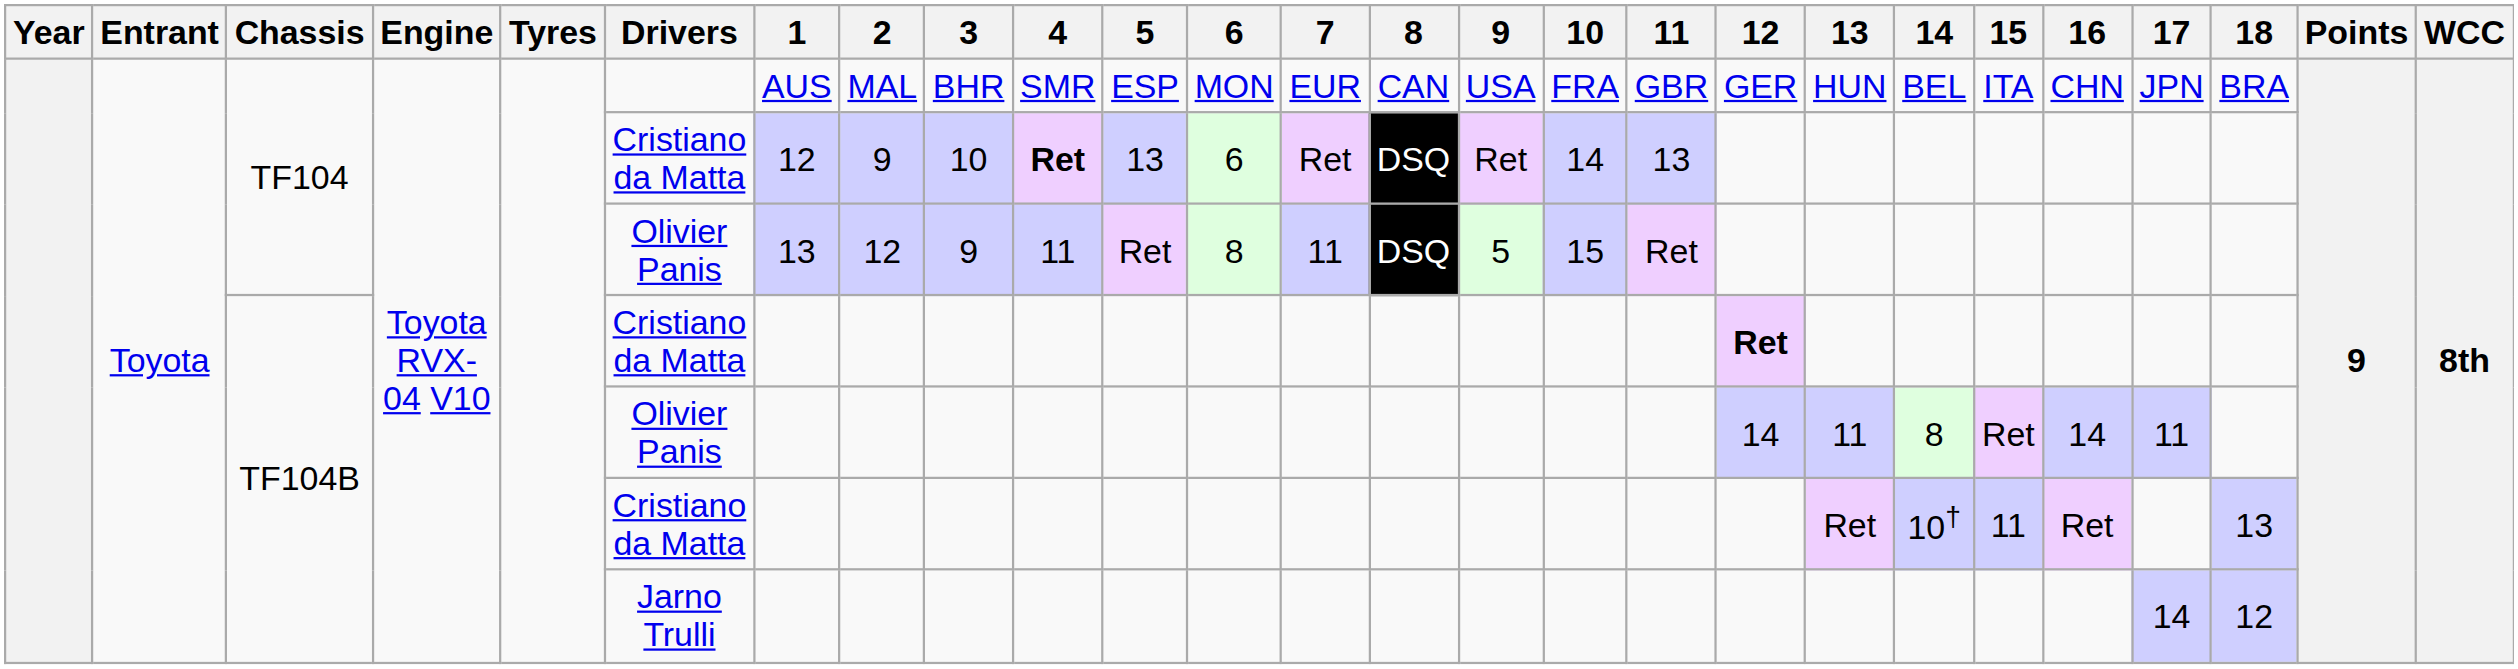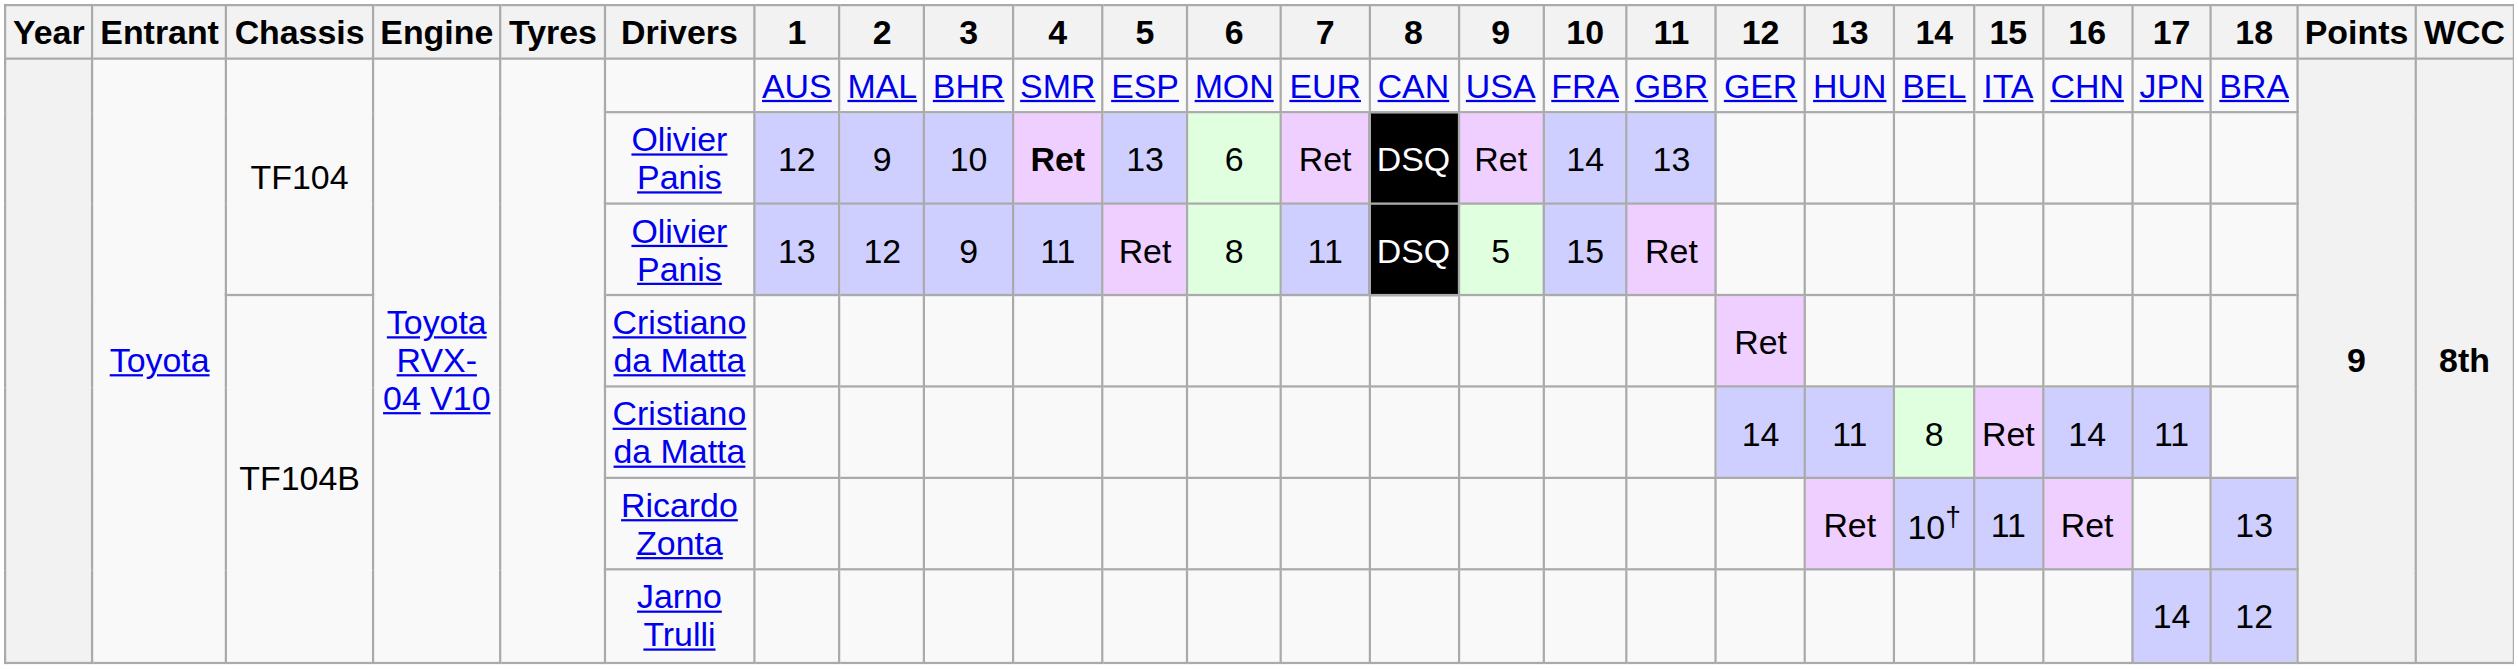(679, 158) Cristiano da Matta -> (679, 158) Olivier Panis
(1761, 342) bold -> (1761, 342) normal
(679, 433) Olivier Panis -> (679, 433) Cristiano da Matta
(679, 525) Cristiano da Matta -> (679, 525) Ricardo Zonta
